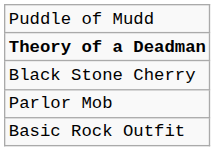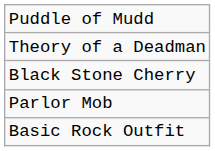(107, 47) bold -> (107, 47) normal
